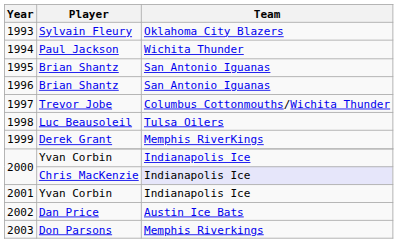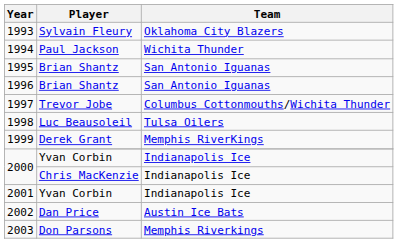(197, 176) lavender background -> (197, 176) no background
